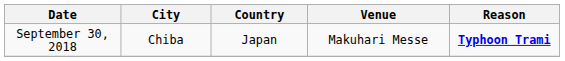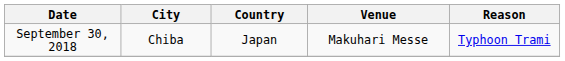(504, 40) bold -> (504, 40) normal
